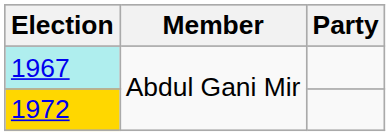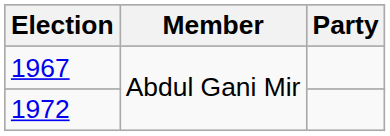(40, 67) paleturquoise background -> (40, 67) no background
(40, 109) gold background -> (40, 109) no background
